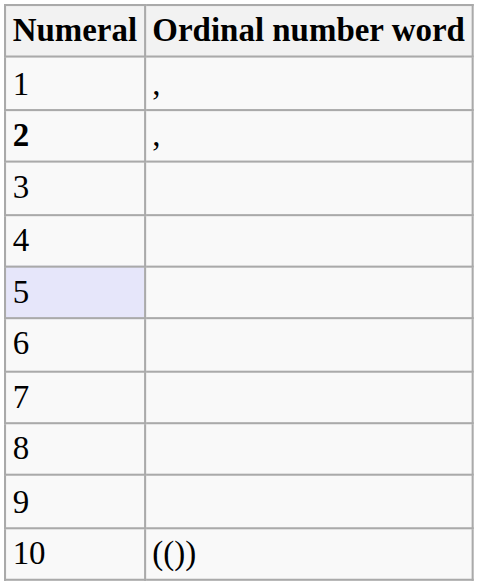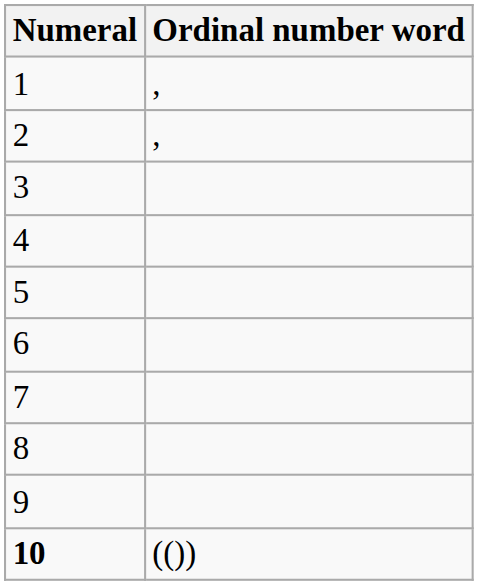(21, 135) bold -> (21, 135) normal
(21, 291) lavender background -> (21, 291) no background
(29, 553) normal -> (29, 553) bold
